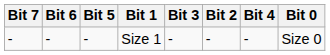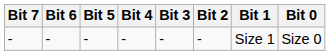columns swapped: (259, 15) <-> (141, 15)
